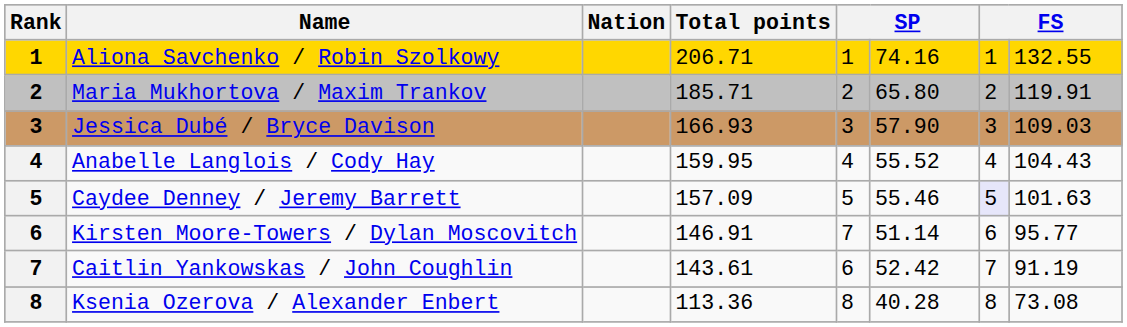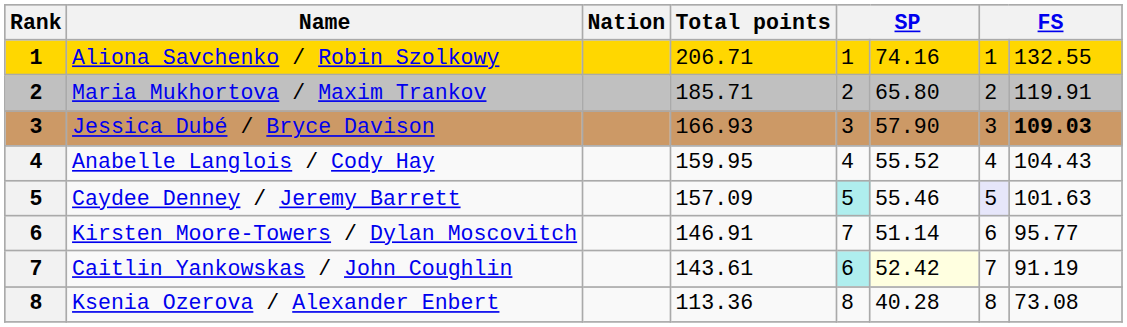(1053, 128) normal -> (1053, 128) bold
(848, 198) no background -> (848, 198) paleturquoise background
(848, 269) no background -> (848, 269) paleturquoise background
(907, 269) no background -> (907, 269) lightyellow background
